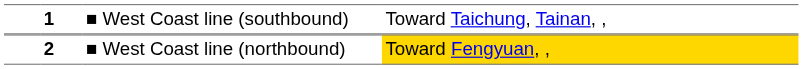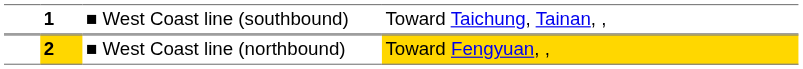(49, 49) no background -> (49, 49) gold background
